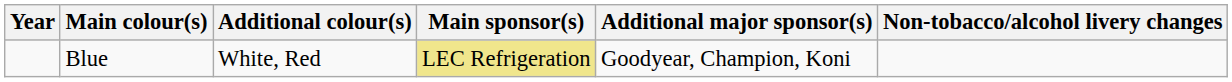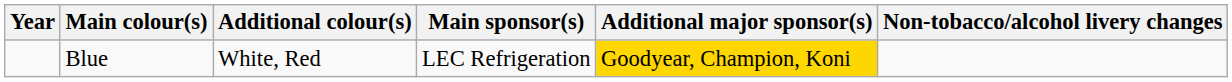(506, 58) khaki background -> (506, 58) no background
(726, 58) no background -> (726, 58) gold background
